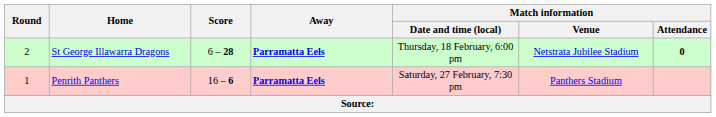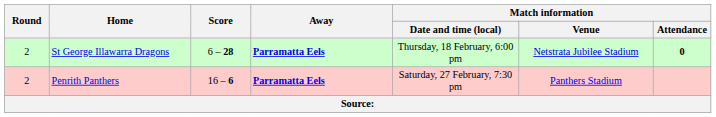(27, 81) 1 -> (27, 81) 2
